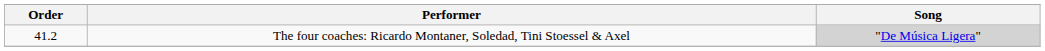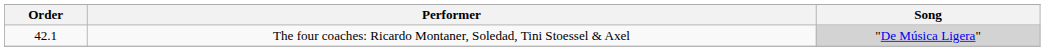(46, 35) 41.2 -> (46, 35) 42.1
